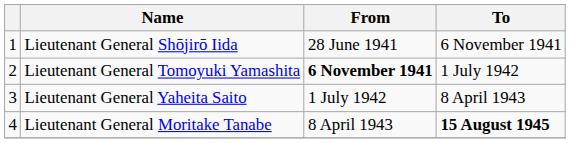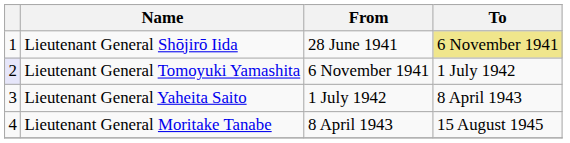(501, 44) no background -> (498, 44) khaki background
(13, 71) no background -> (13, 71) lavender background
(370, 71) bold -> (369, 71) normal
(495, 124) bold -> (490, 124) normal
